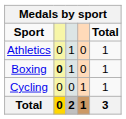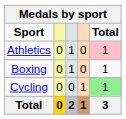(105, 51) no background -> (105, 51) pink background
(59, 69) bold -> (59, 69) normal
(105, 87) no background -> (105, 87) lightgreen background
